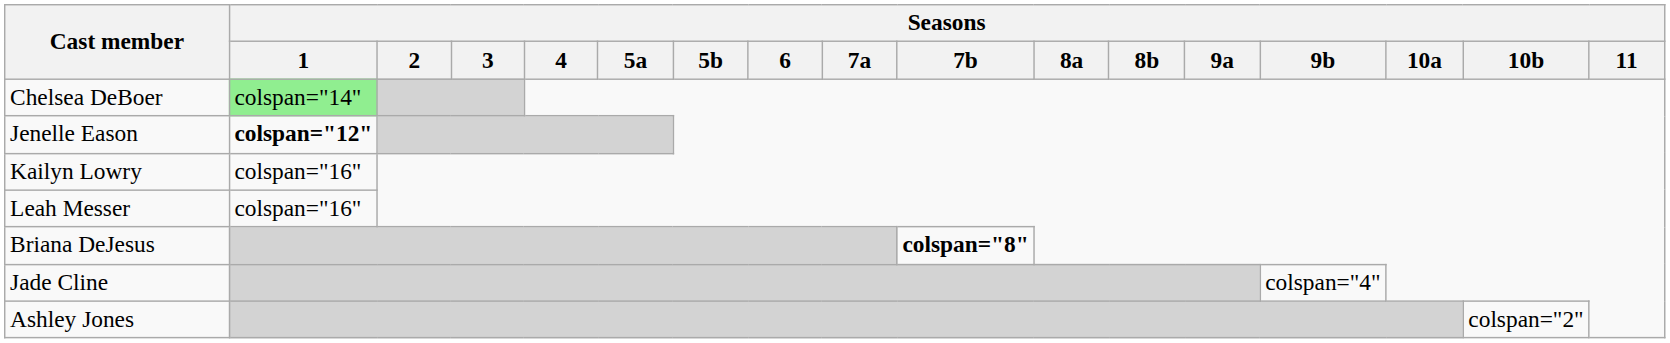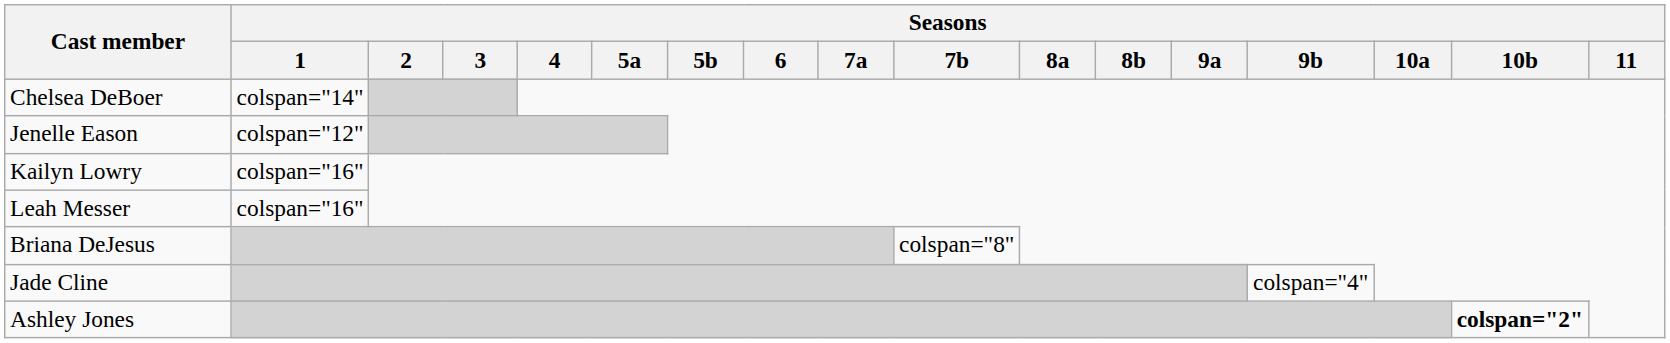(298, 97) lightgreen background -> (300, 97) no background
(303, 134) bold -> (300, 134) normal
(965, 245) bold -> (957, 245) normal
(1526, 319) normal -> (1520, 319) bold
